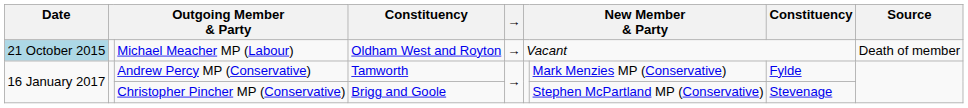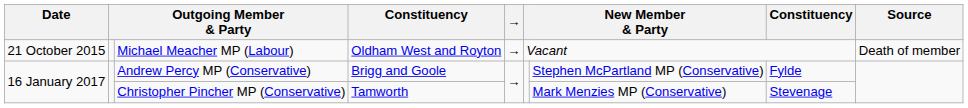(56, 50) lightblue background -> (56, 50) no background
(380, 71) Tamworth -> (399, 71) Brigg and Goole
(629, 71) Mark Menzies MP (Conservative) -> (648, 71) Stephen McPartland MP (Conservative)
(399, 92) Brigg and Goole -> (380, 92) Tamworth
(648, 92) Stephen McPartland MP (Conservative) -> (629, 92) Mark Menzies MP (Conservative)
